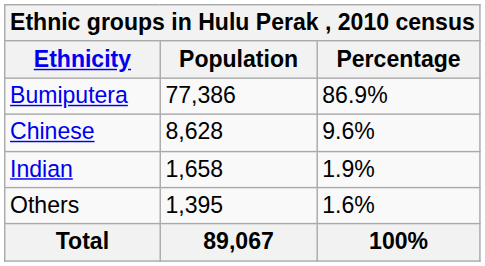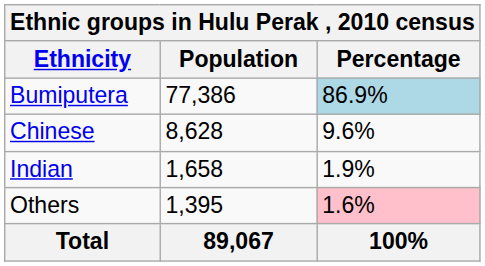(355, 95) no background -> (355, 95) lightblue background
(349, 205) no background -> (349, 205) pink background
